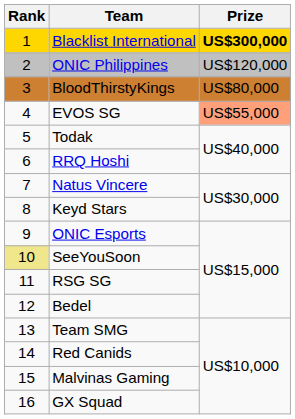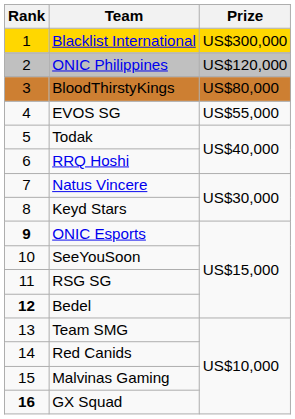(245, 41) bold -> (245, 41) normal
(245, 113) lightsalmon background -> (245, 113) no background
(27, 233) normal -> (27, 233) bold
(27, 257) khaki background -> (27, 257) no background
(27, 305) normal -> (27, 305) bold
(27, 402) normal -> (27, 402) bold
